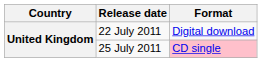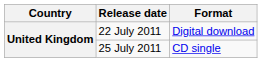(197, 48) pink background -> (197, 48) no background
